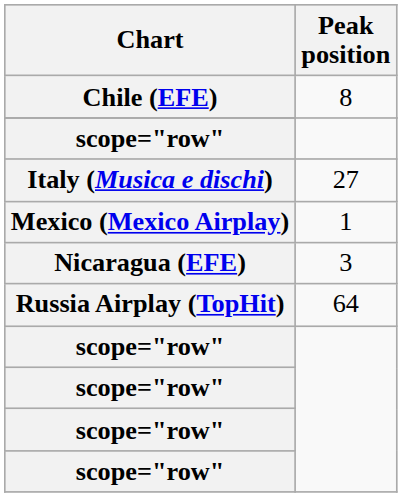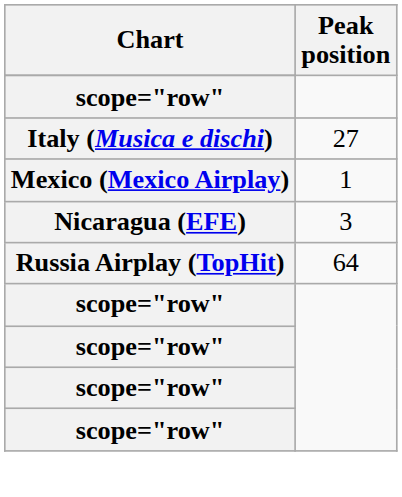- row: (150, 96)
